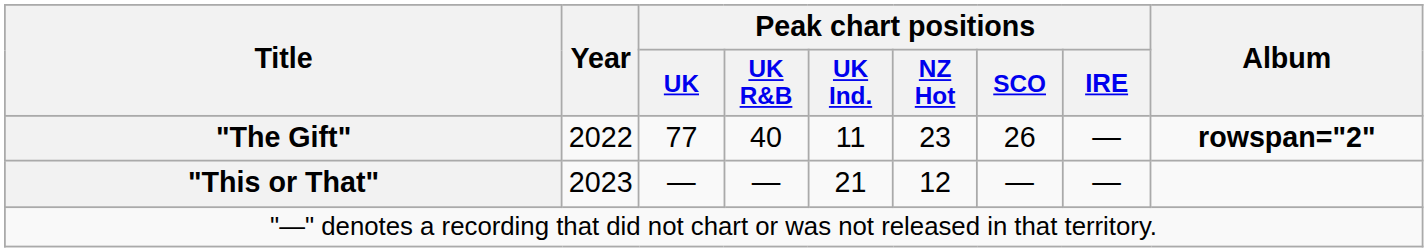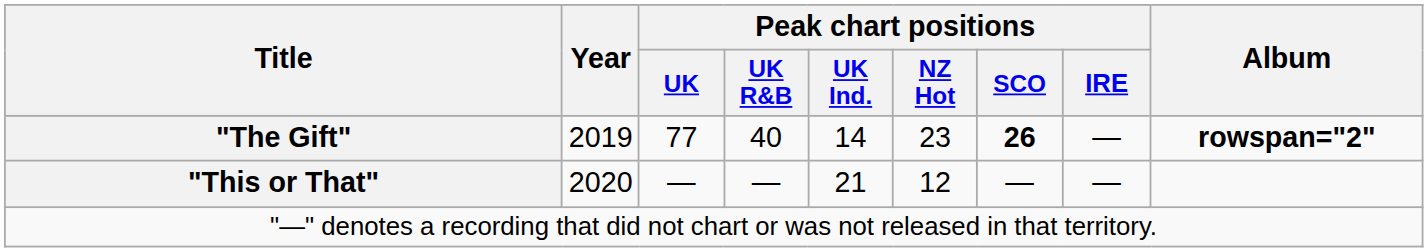(601, 137) 2022 -> (601, 137) 2019
(851, 137) 11 -> (851, 137) 14
(1020, 137) normal -> (1020, 137) bold
(601, 183) 2023 -> (601, 183) 2020
